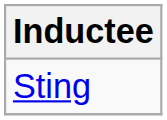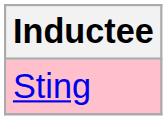(52, 85) no background -> (52, 85) pink background
